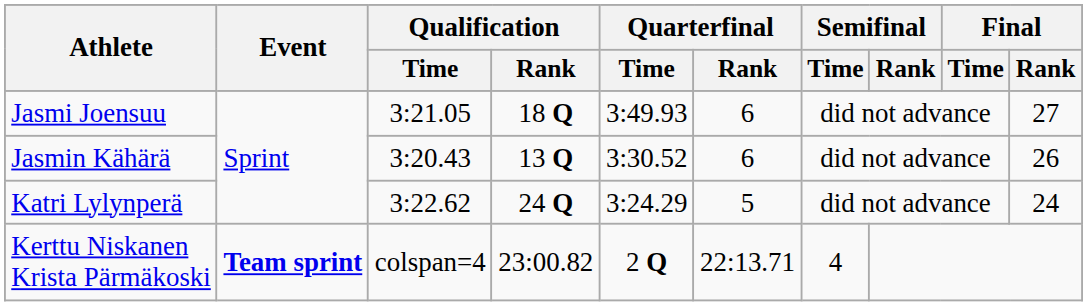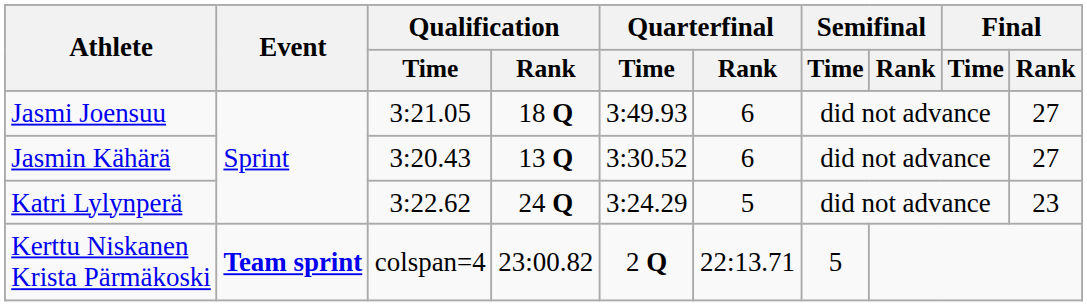(1046, 157) 26 -> (1046, 157) 27
(1046, 202) 24 -> (1046, 202) 23
(835, 262) 4 -> (835, 262) 5
